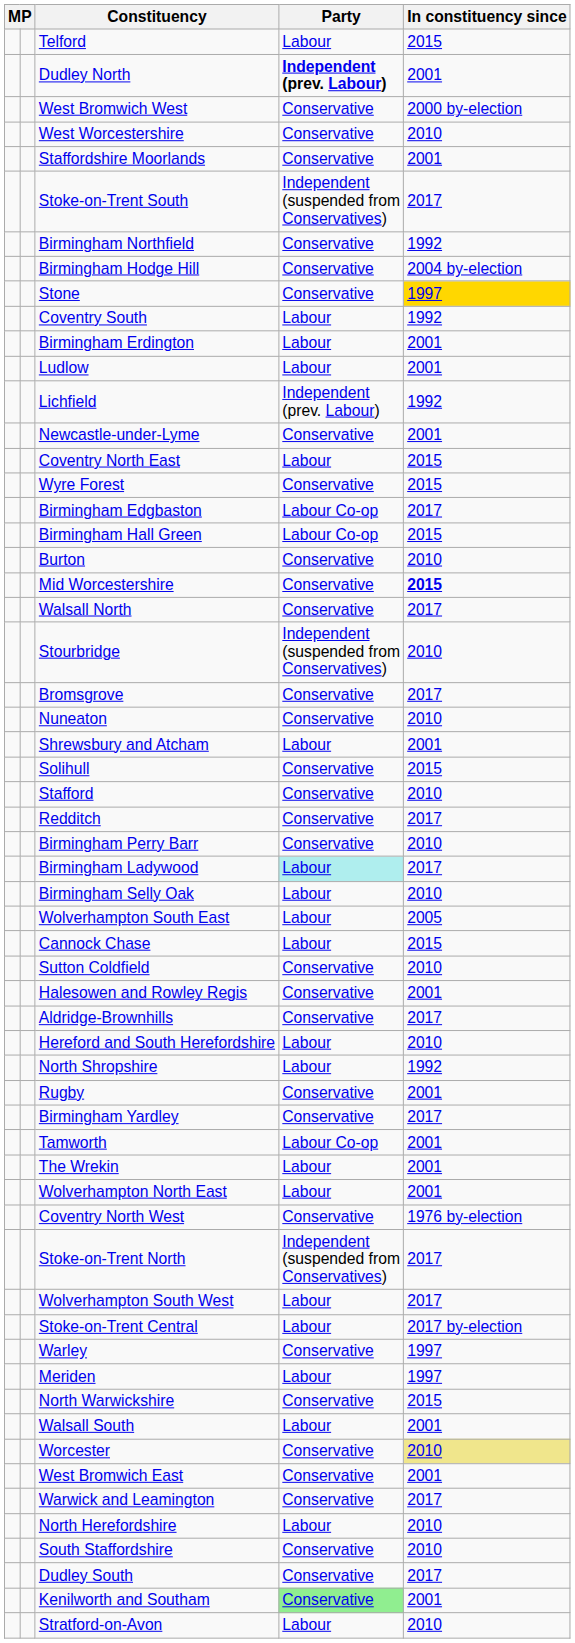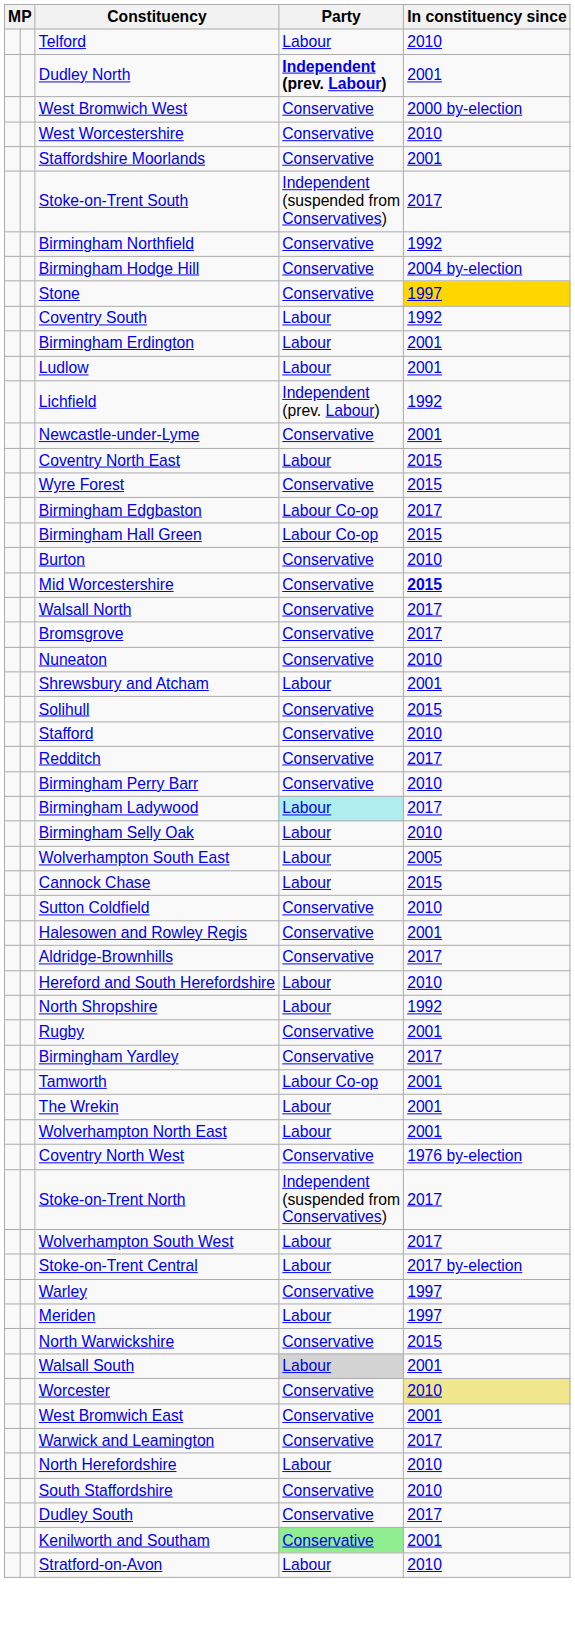(425, 41) 2015 -> (425, 41) 2010
- row: (79, 652)
(307, 1426) no background -> (307, 1366) lightgrey background
